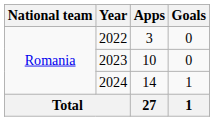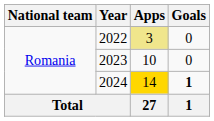(149, 37) no background -> (149, 37) khaki background
(149, 82) no background -> (149, 82) gold background
(189, 82) normal -> (189, 82) bold
